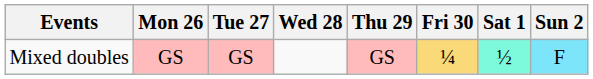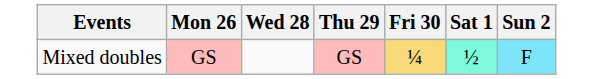- column: (241, 22)
